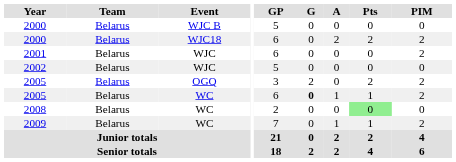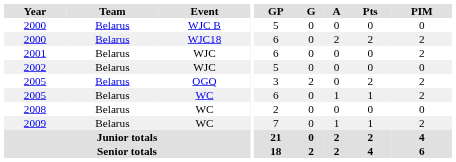(311, 95) bold -> (311, 95) normal
(370, 109) lightgreen background -> (370, 109) no background
